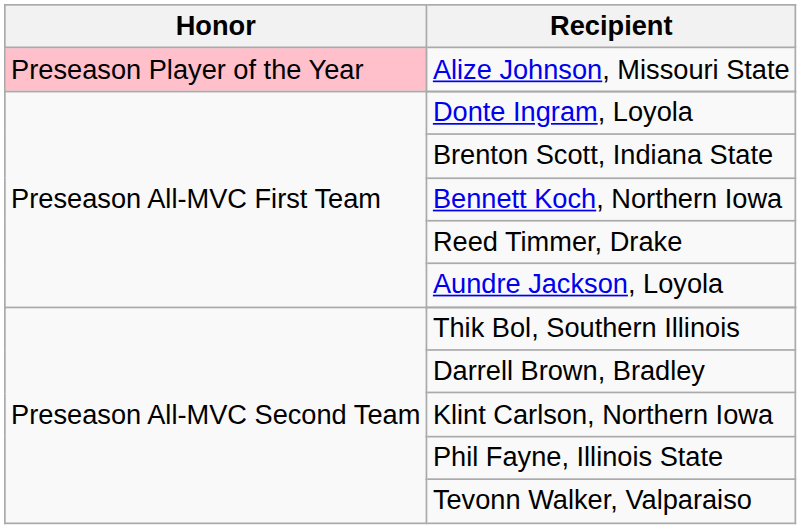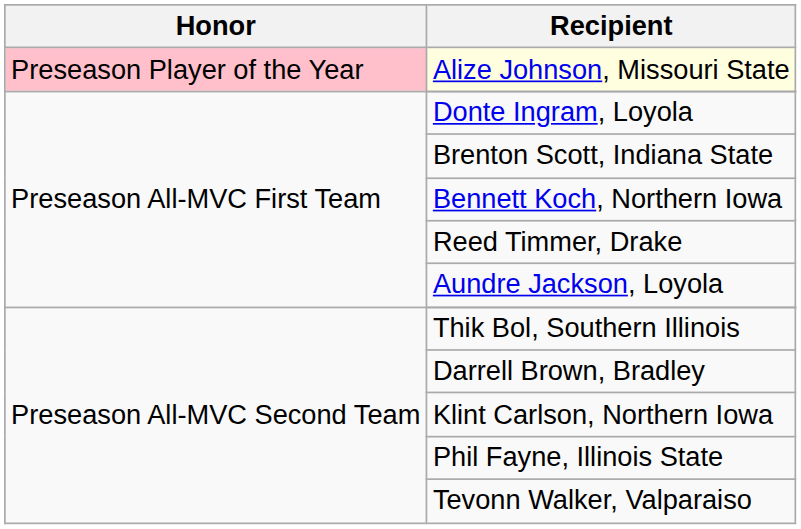(611, 69) no background -> (611, 69) lightyellow background
